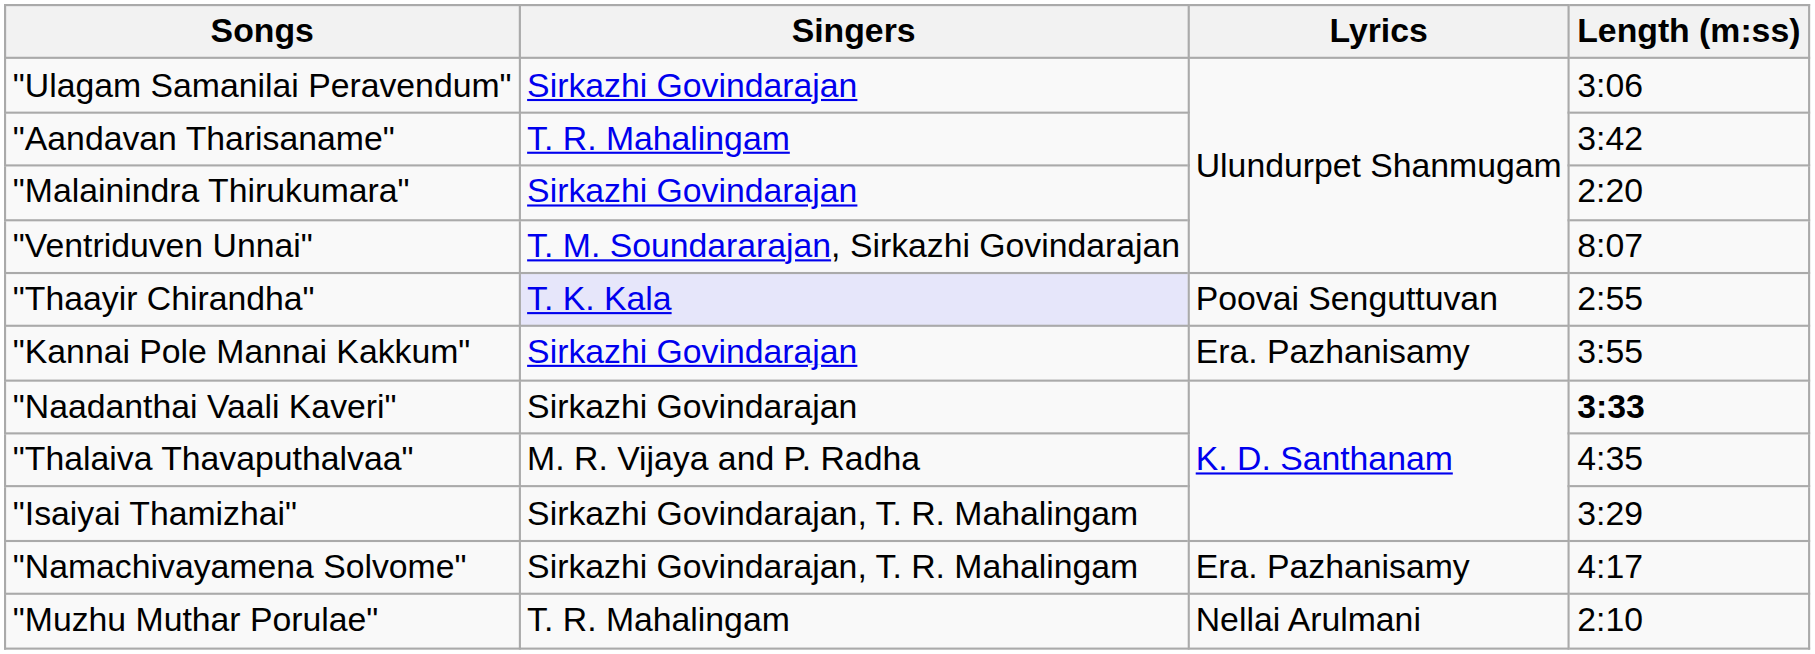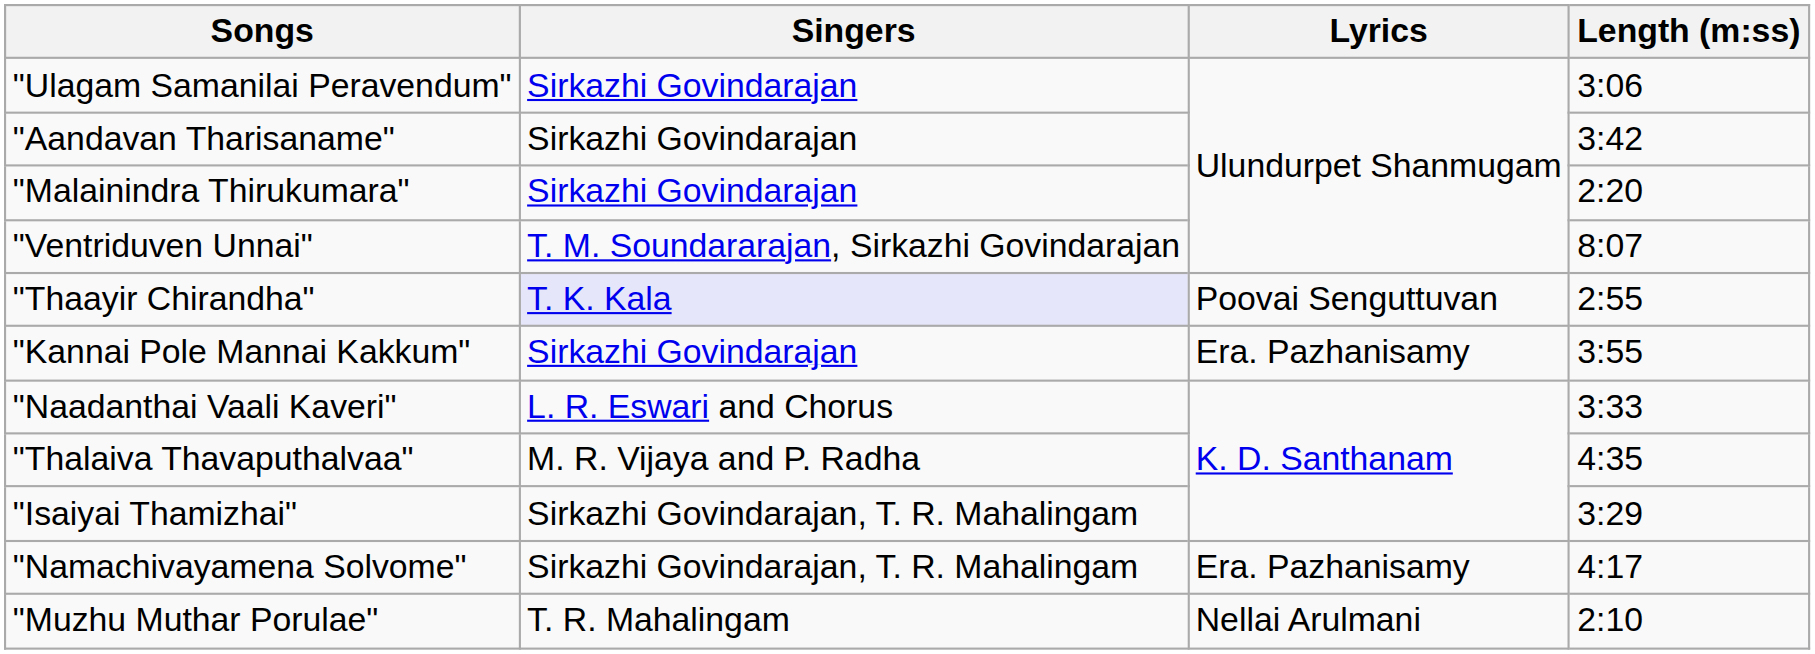(658, 138) T. R. Mahalingam -> (692, 138) Sirkazhi Govindarajan
(692, 406) Sirkazhi Govindarajan -> (710, 406) L. R. Eswari and Chorus
(1611, 406) bold -> (1610, 406) normal
